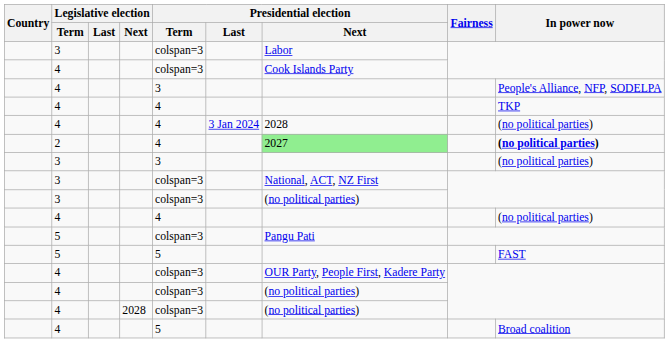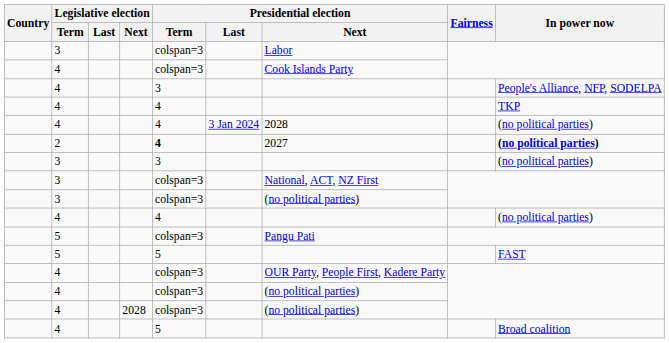(158, 143) normal -> (158, 143) bold
(276, 143) lightgreen background -> (276, 143) no background
